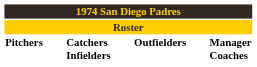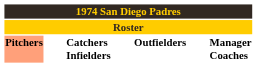(24, 42) no background -> (24, 42) lightsalmon background
